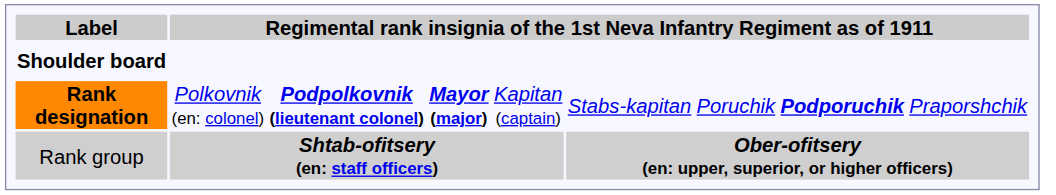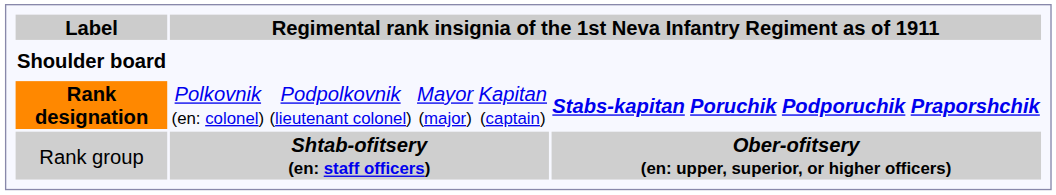(347, 105) bold -> (341, 105) normal
(459, 105) bold -> (445, 105) normal
(630, 105) normal -> (619, 105) bold
(736, 105) normal -> (733, 105) bold
(968, 105) normal -> (975, 105) bold
